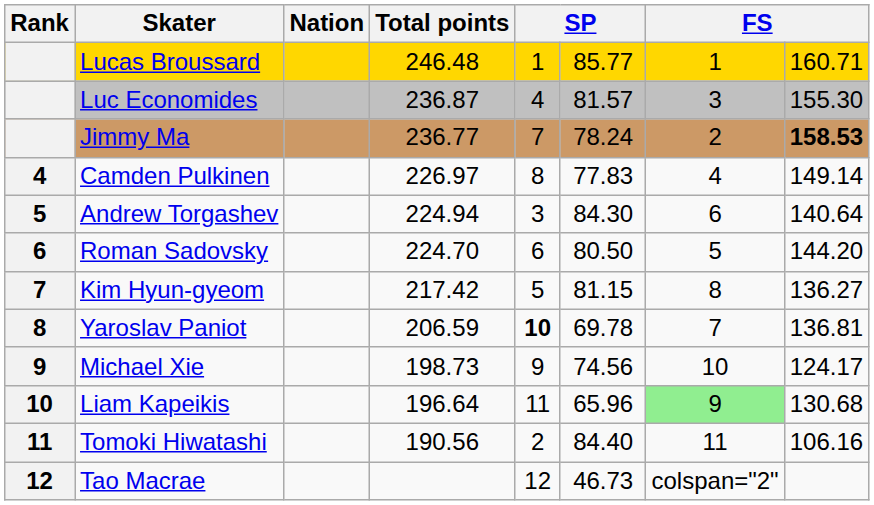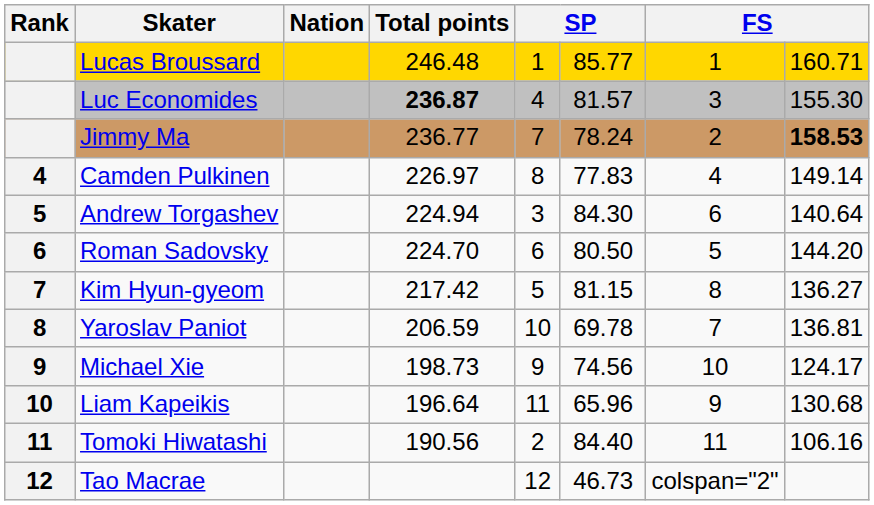(442, 99) normal -> (442, 99) bold
(538, 328) bold -> (538, 328) normal
(715, 404) lightgreen background -> (715, 404) no background
